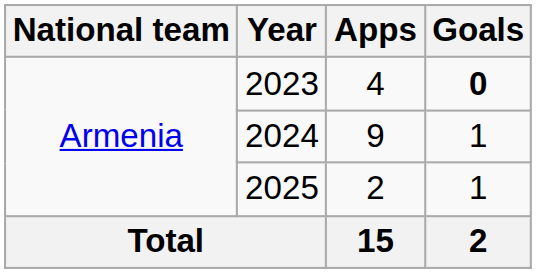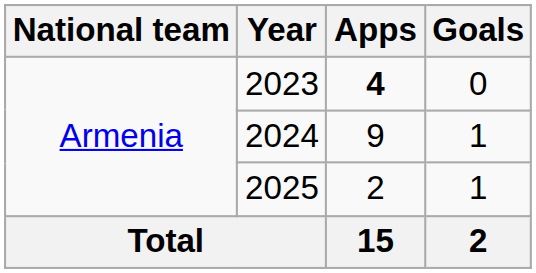(375, 83) normal -> (375, 83) bold
(478, 83) bold -> (478, 83) normal
